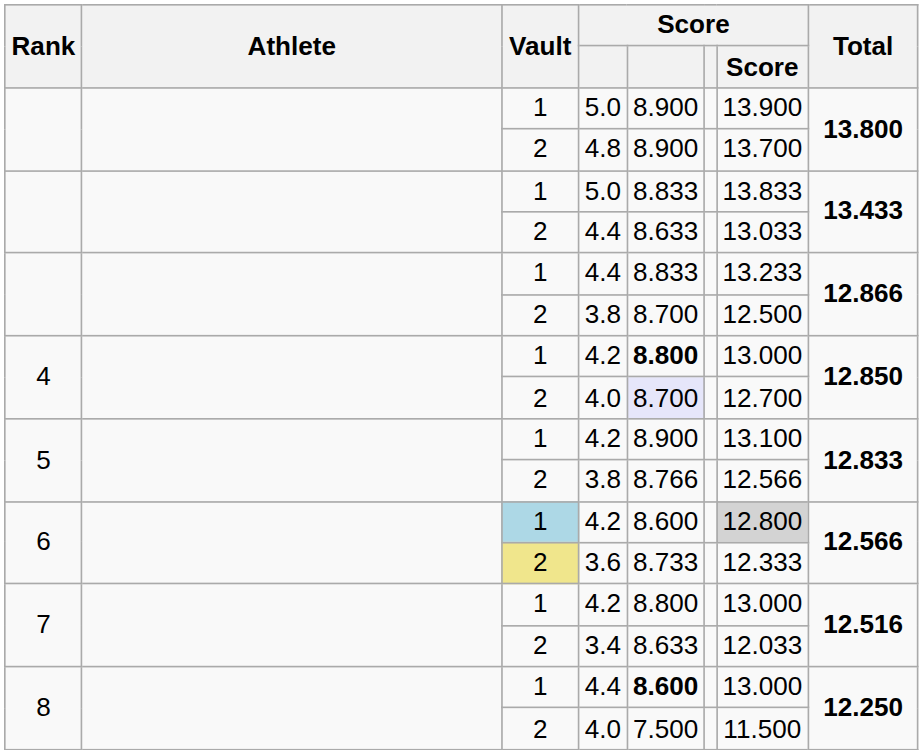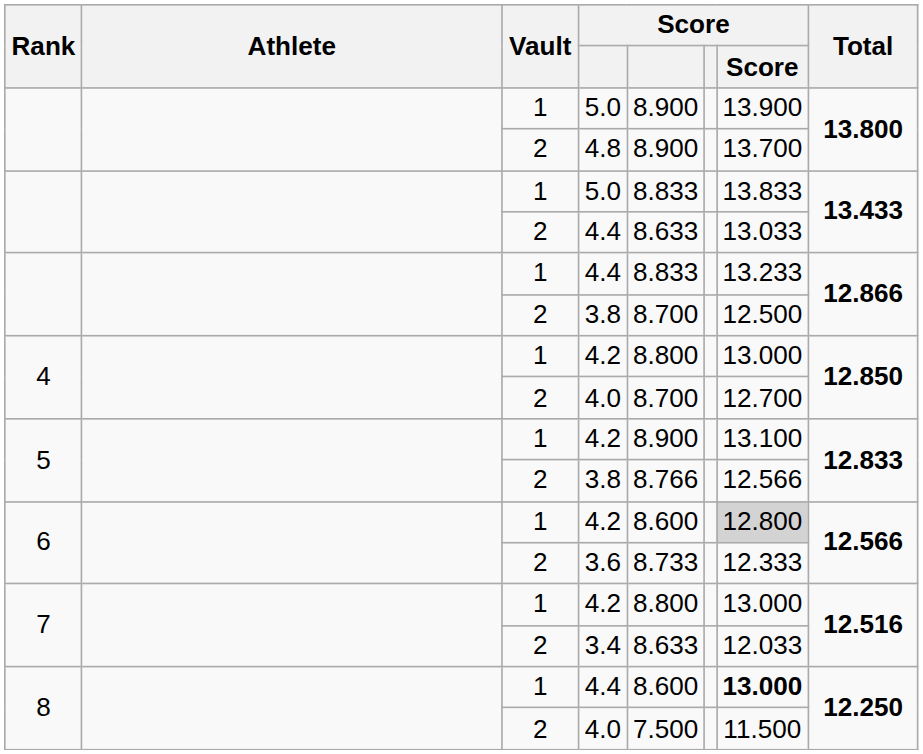(666, 356) bold -> (666, 356) normal
(666, 397) lavender background -> (666, 397) no background
(540, 521) lightblue background -> (540, 521) no background
(540, 562) khaki background -> (540, 562) no background
(666, 686) bold -> (666, 686) normal
(762, 686) normal -> (762, 686) bold
